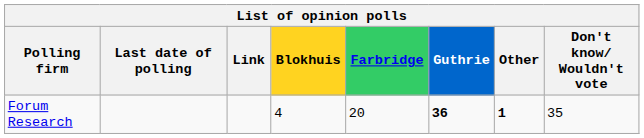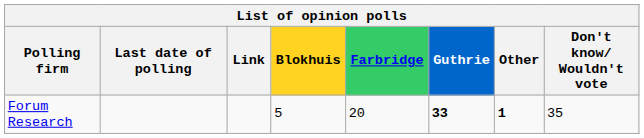(278, 114) 4 -> (278, 114) 5
(440, 114) 36 -> (440, 114) 33
